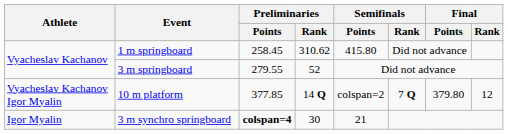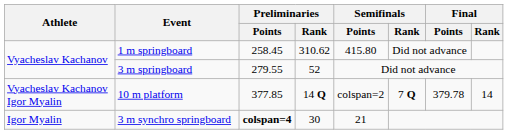(448, 95) 379.80 -> (448, 95) 379.78
(487, 95) 12 -> (487, 95) 14
